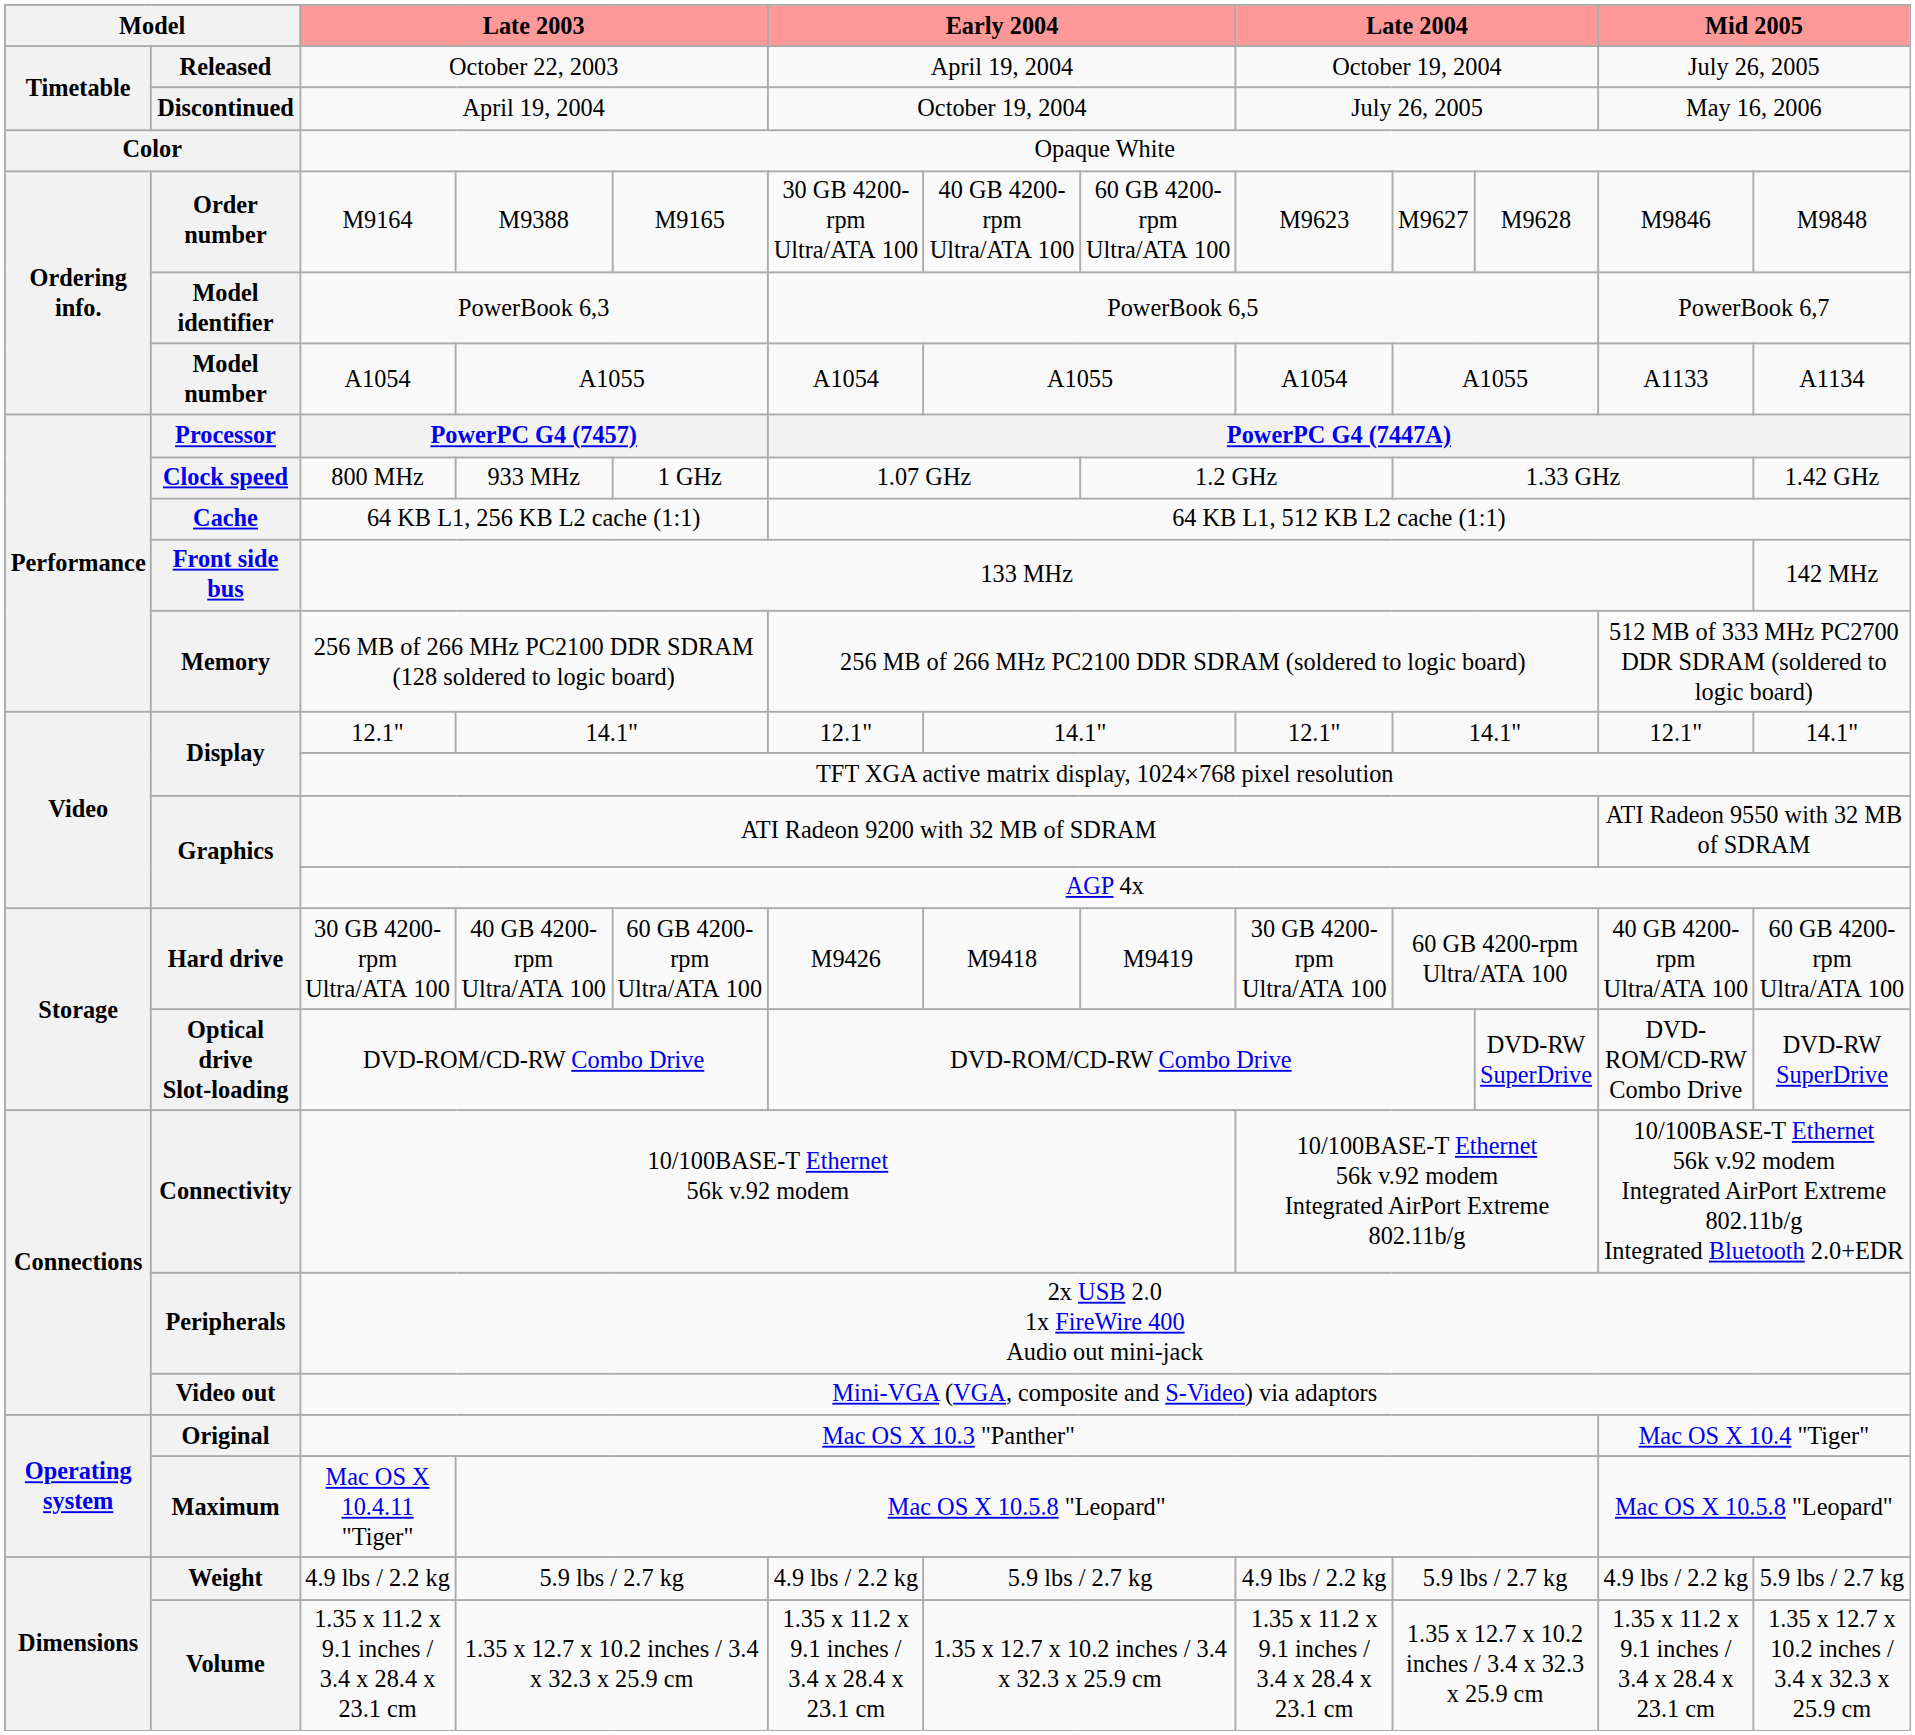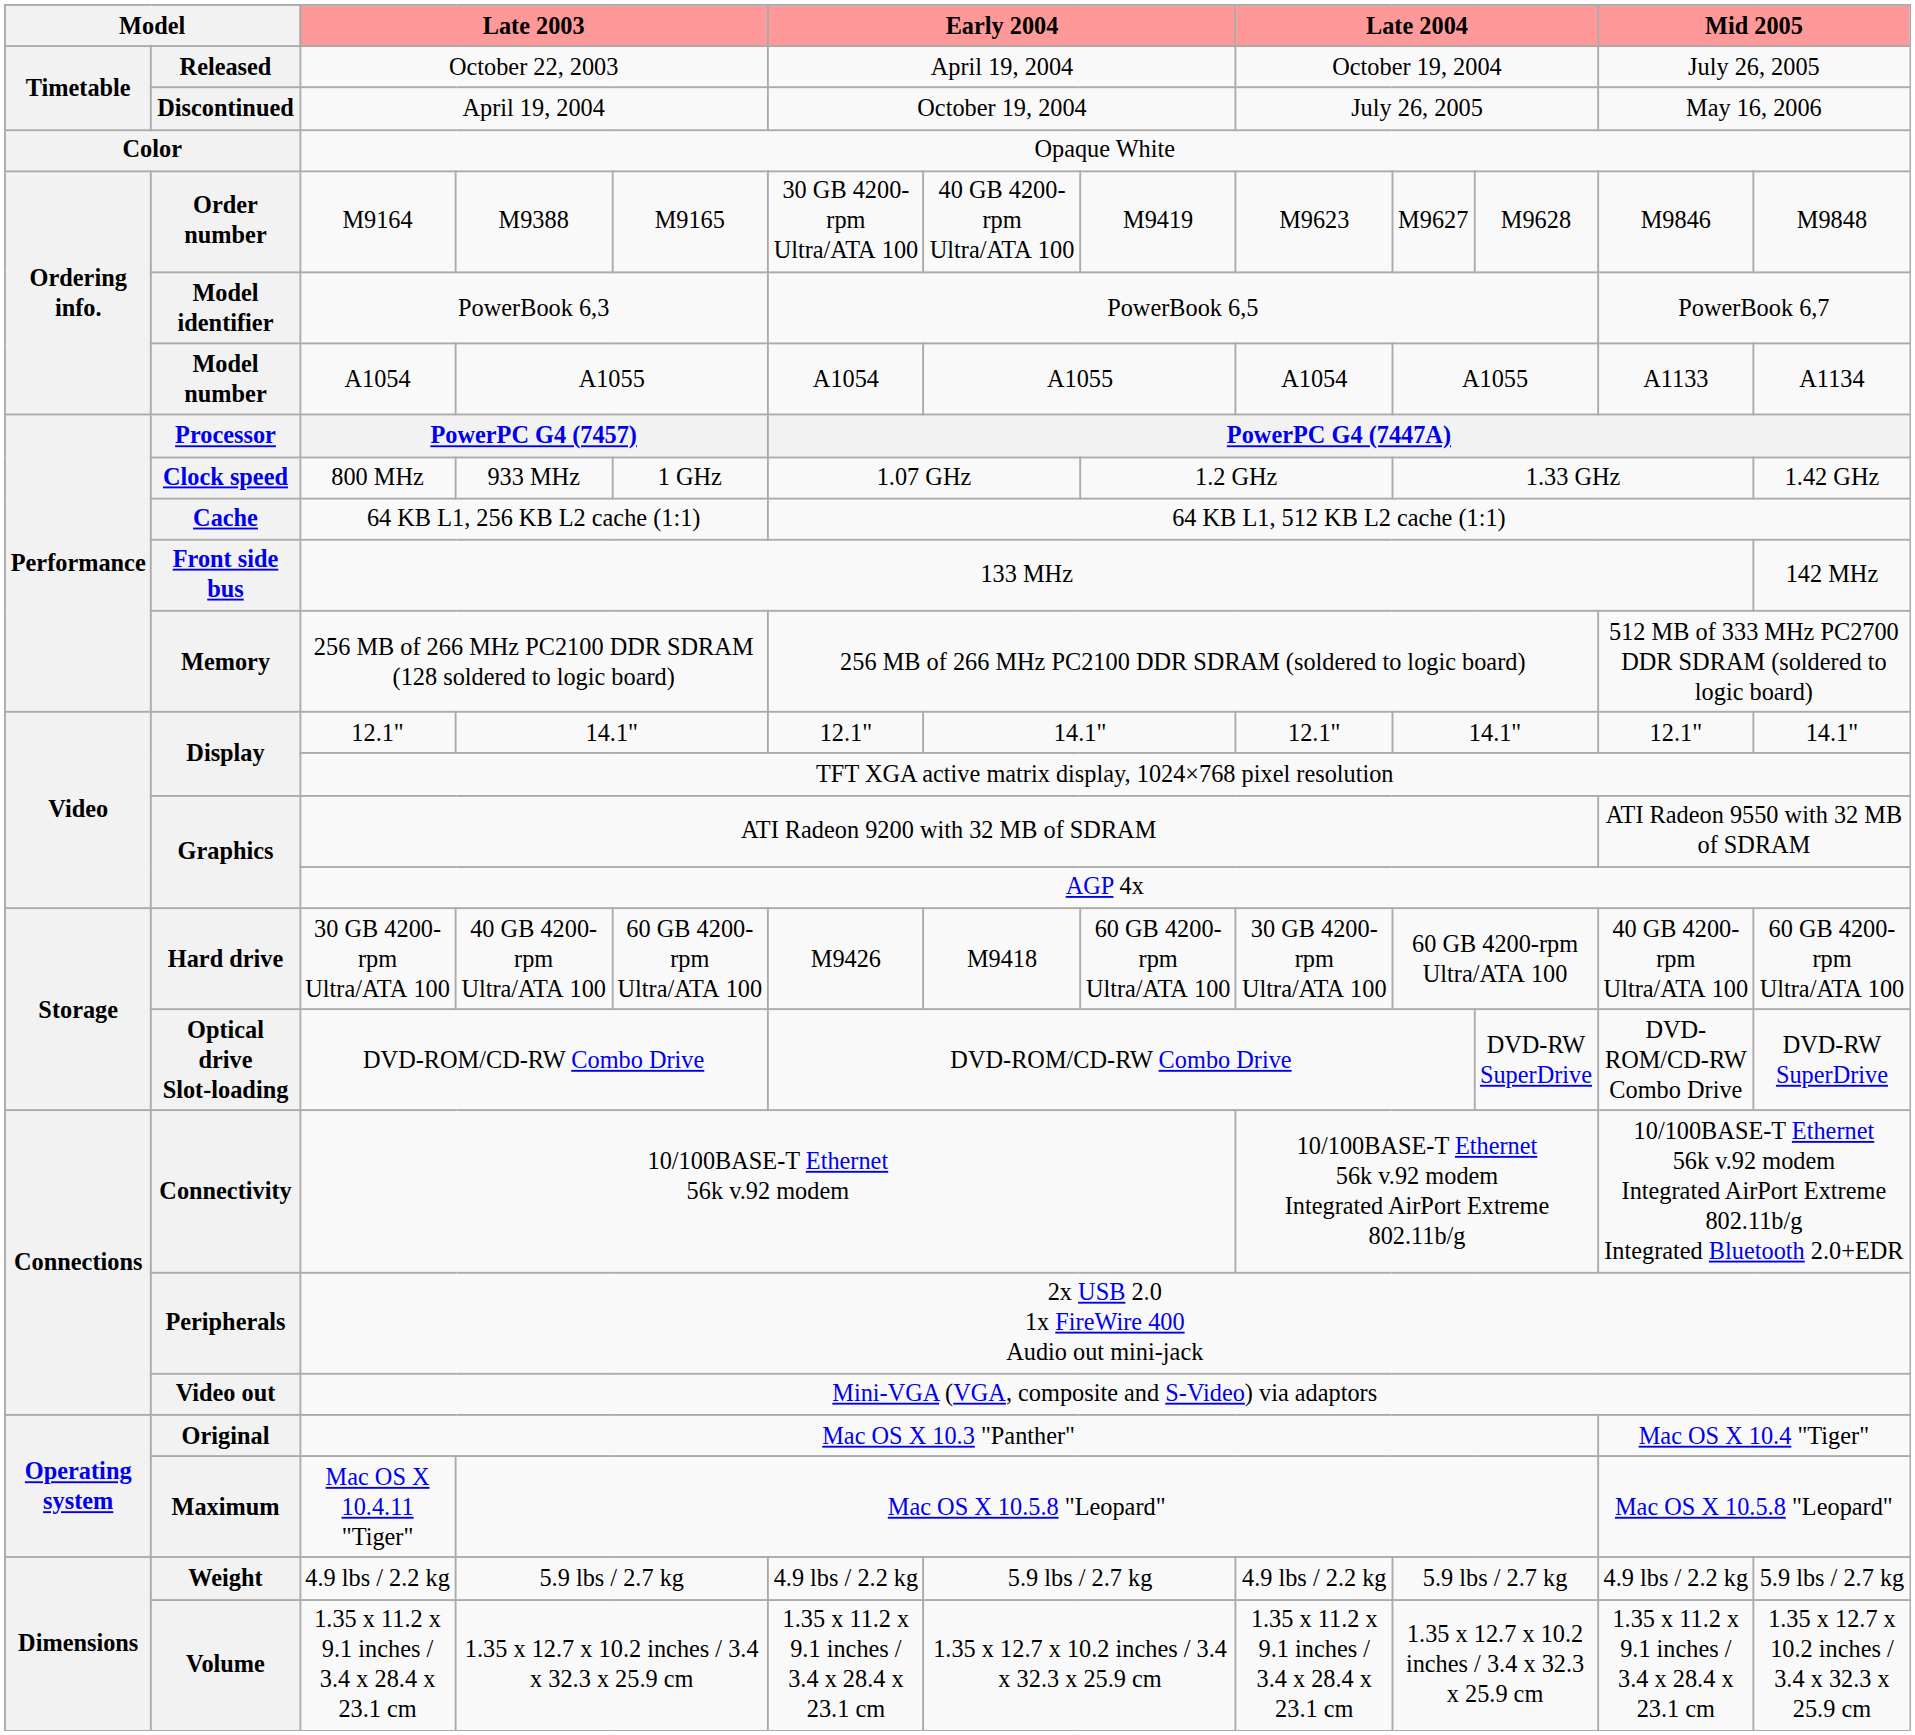(1158, 221) 60 GB 4200-rpm Ultra/ATA 100 -> (1158, 221) M9419
(1158, 958) M9419 -> (1158, 958) 60 GB 4200-rpm Ultra/ATA 100
